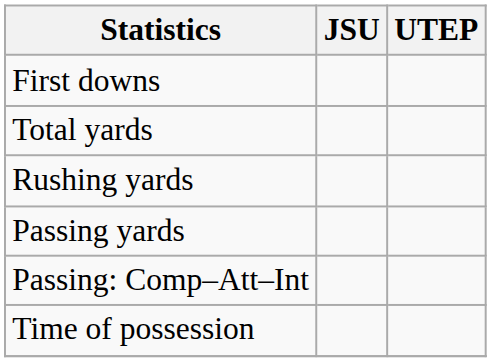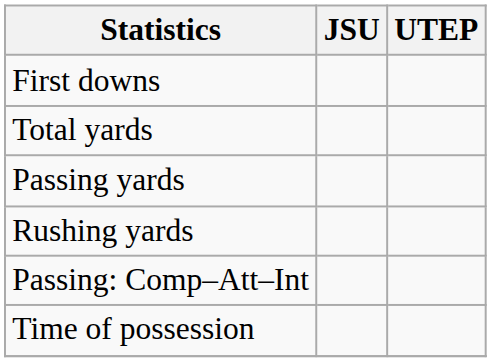rows swapped: (103, 179) <-> (98, 229)
